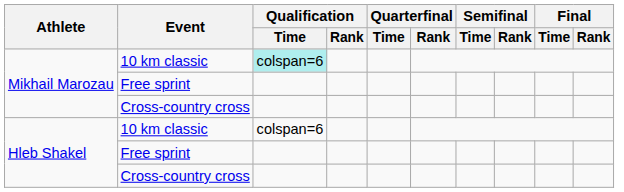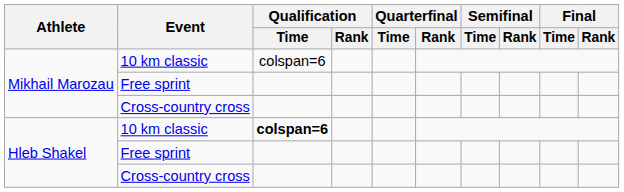(290, 61) paleturquoise background -> (292, 61) no background
(290, 130) normal -> (292, 130) bold
